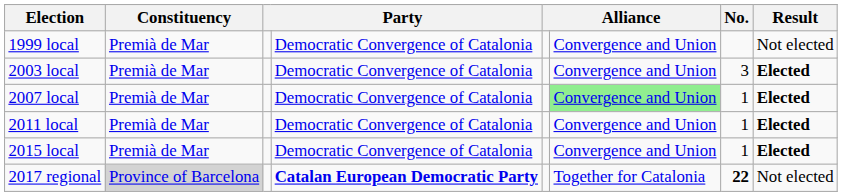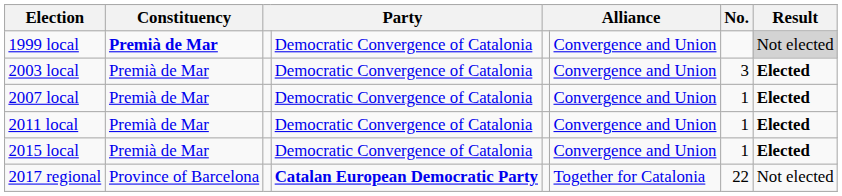(159, 44) normal -> (163, 44) bold
(795, 44) no background -> (795, 44) lightgrey background
(635, 97) lightgreen background -> (635, 97) no background
(184, 177) lightgrey background -> (184, 177) no background
(741, 177) bold -> (741, 177) normal
